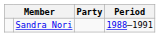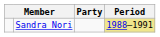(130, 25) no background -> (130, 25) khaki background
